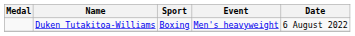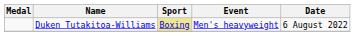(175, 25) no background -> (175, 25) khaki background
